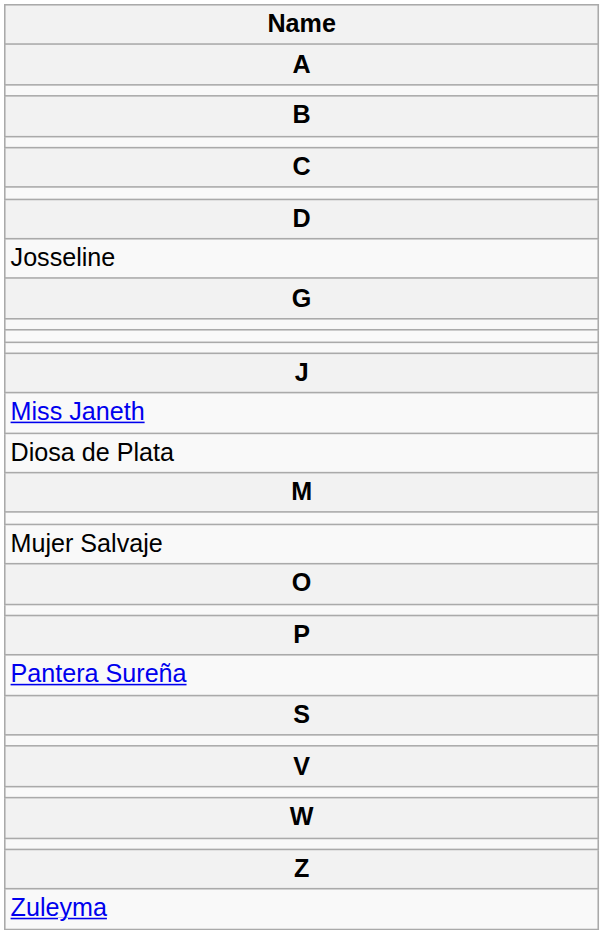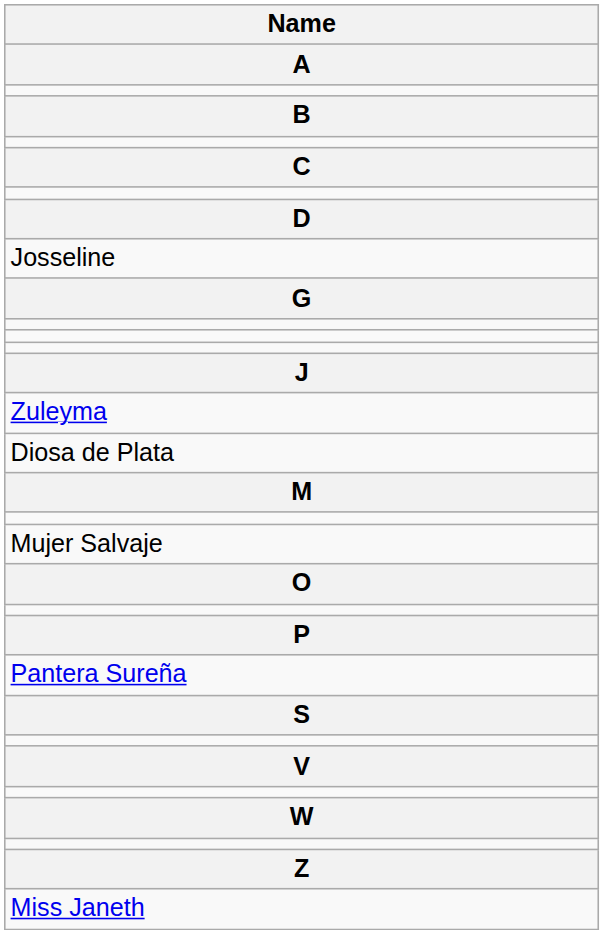(78, 412) Miss Janeth -> (59, 412) Zuleyma
(59, 908) Zuleyma -> (78, 908) Miss Janeth
